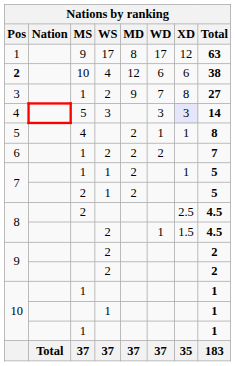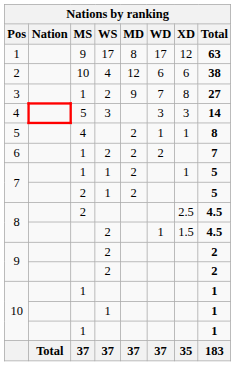(17, 73) bold -> (17, 73) normal
(186, 113) lavender background -> (186, 113) no background
